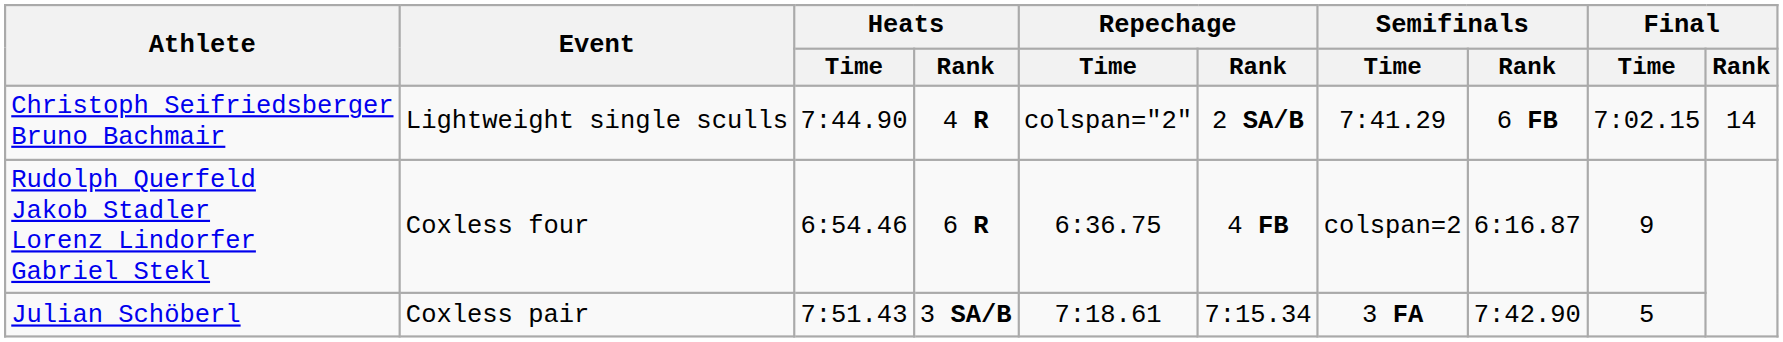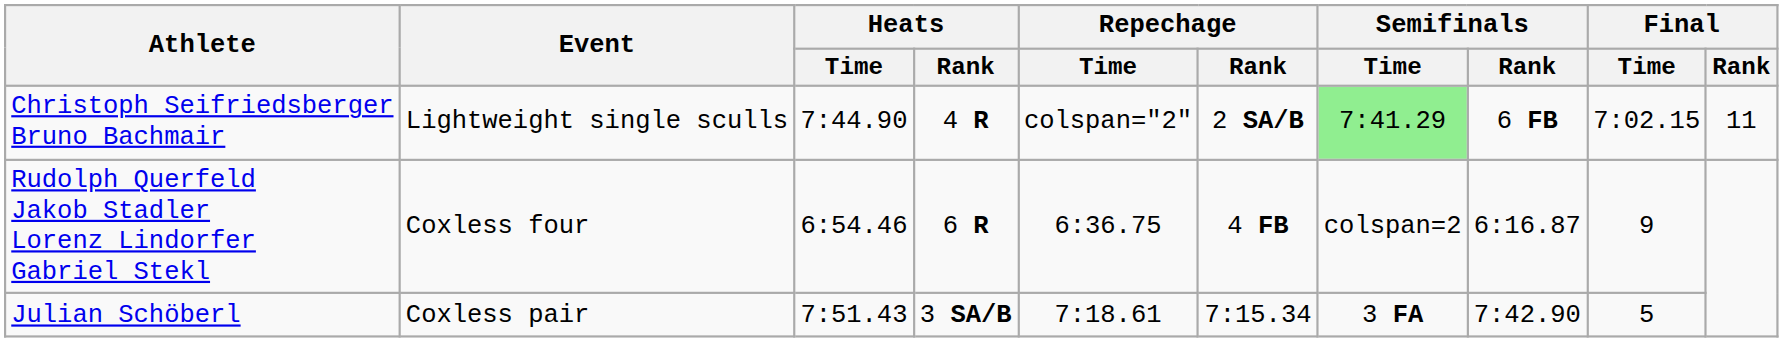(1393, 122) no background -> (1393, 122) lightgreen background
(1741, 122) 14 -> (1741, 122) 11
